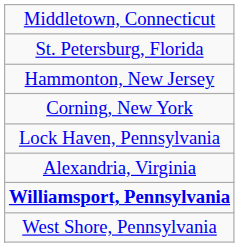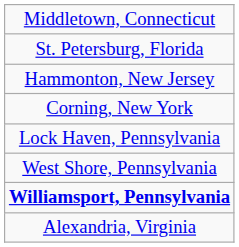(119, 167) Alexandria, Virginia -> (120, 167) West Shore, Pennsylvania
(120, 227) West Shore, Pennsylvania -> (119, 227) Alexandria, Virginia
